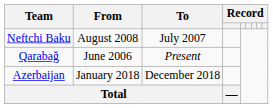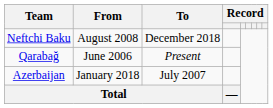(183, 38) July 2007 -> (183, 38) December 2018
(183, 75) December 2018 -> (183, 75) July 2007
